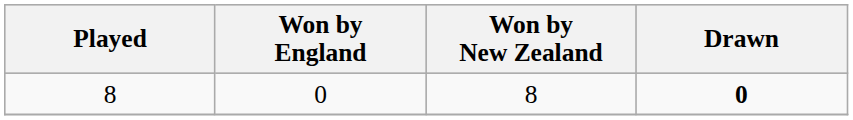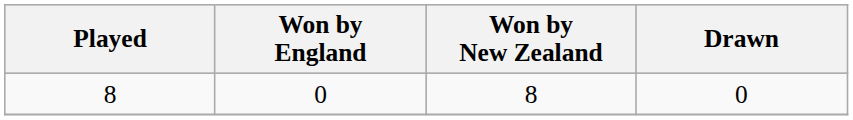(741, 93) bold -> (741, 93) normal
